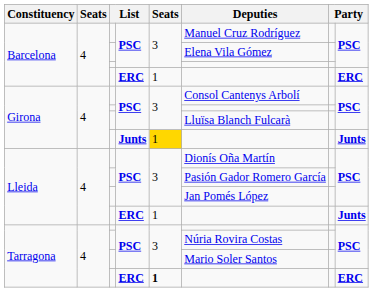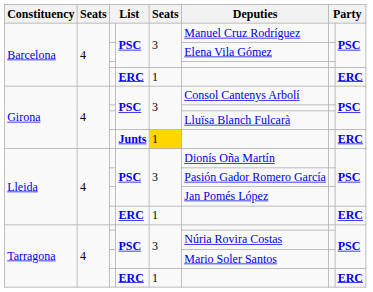(352, 139) Junts -> (350, 139) ERC
(352, 215) Junts -> (350, 215) ERC
(155, 278) bold -> (155, 278) normal
